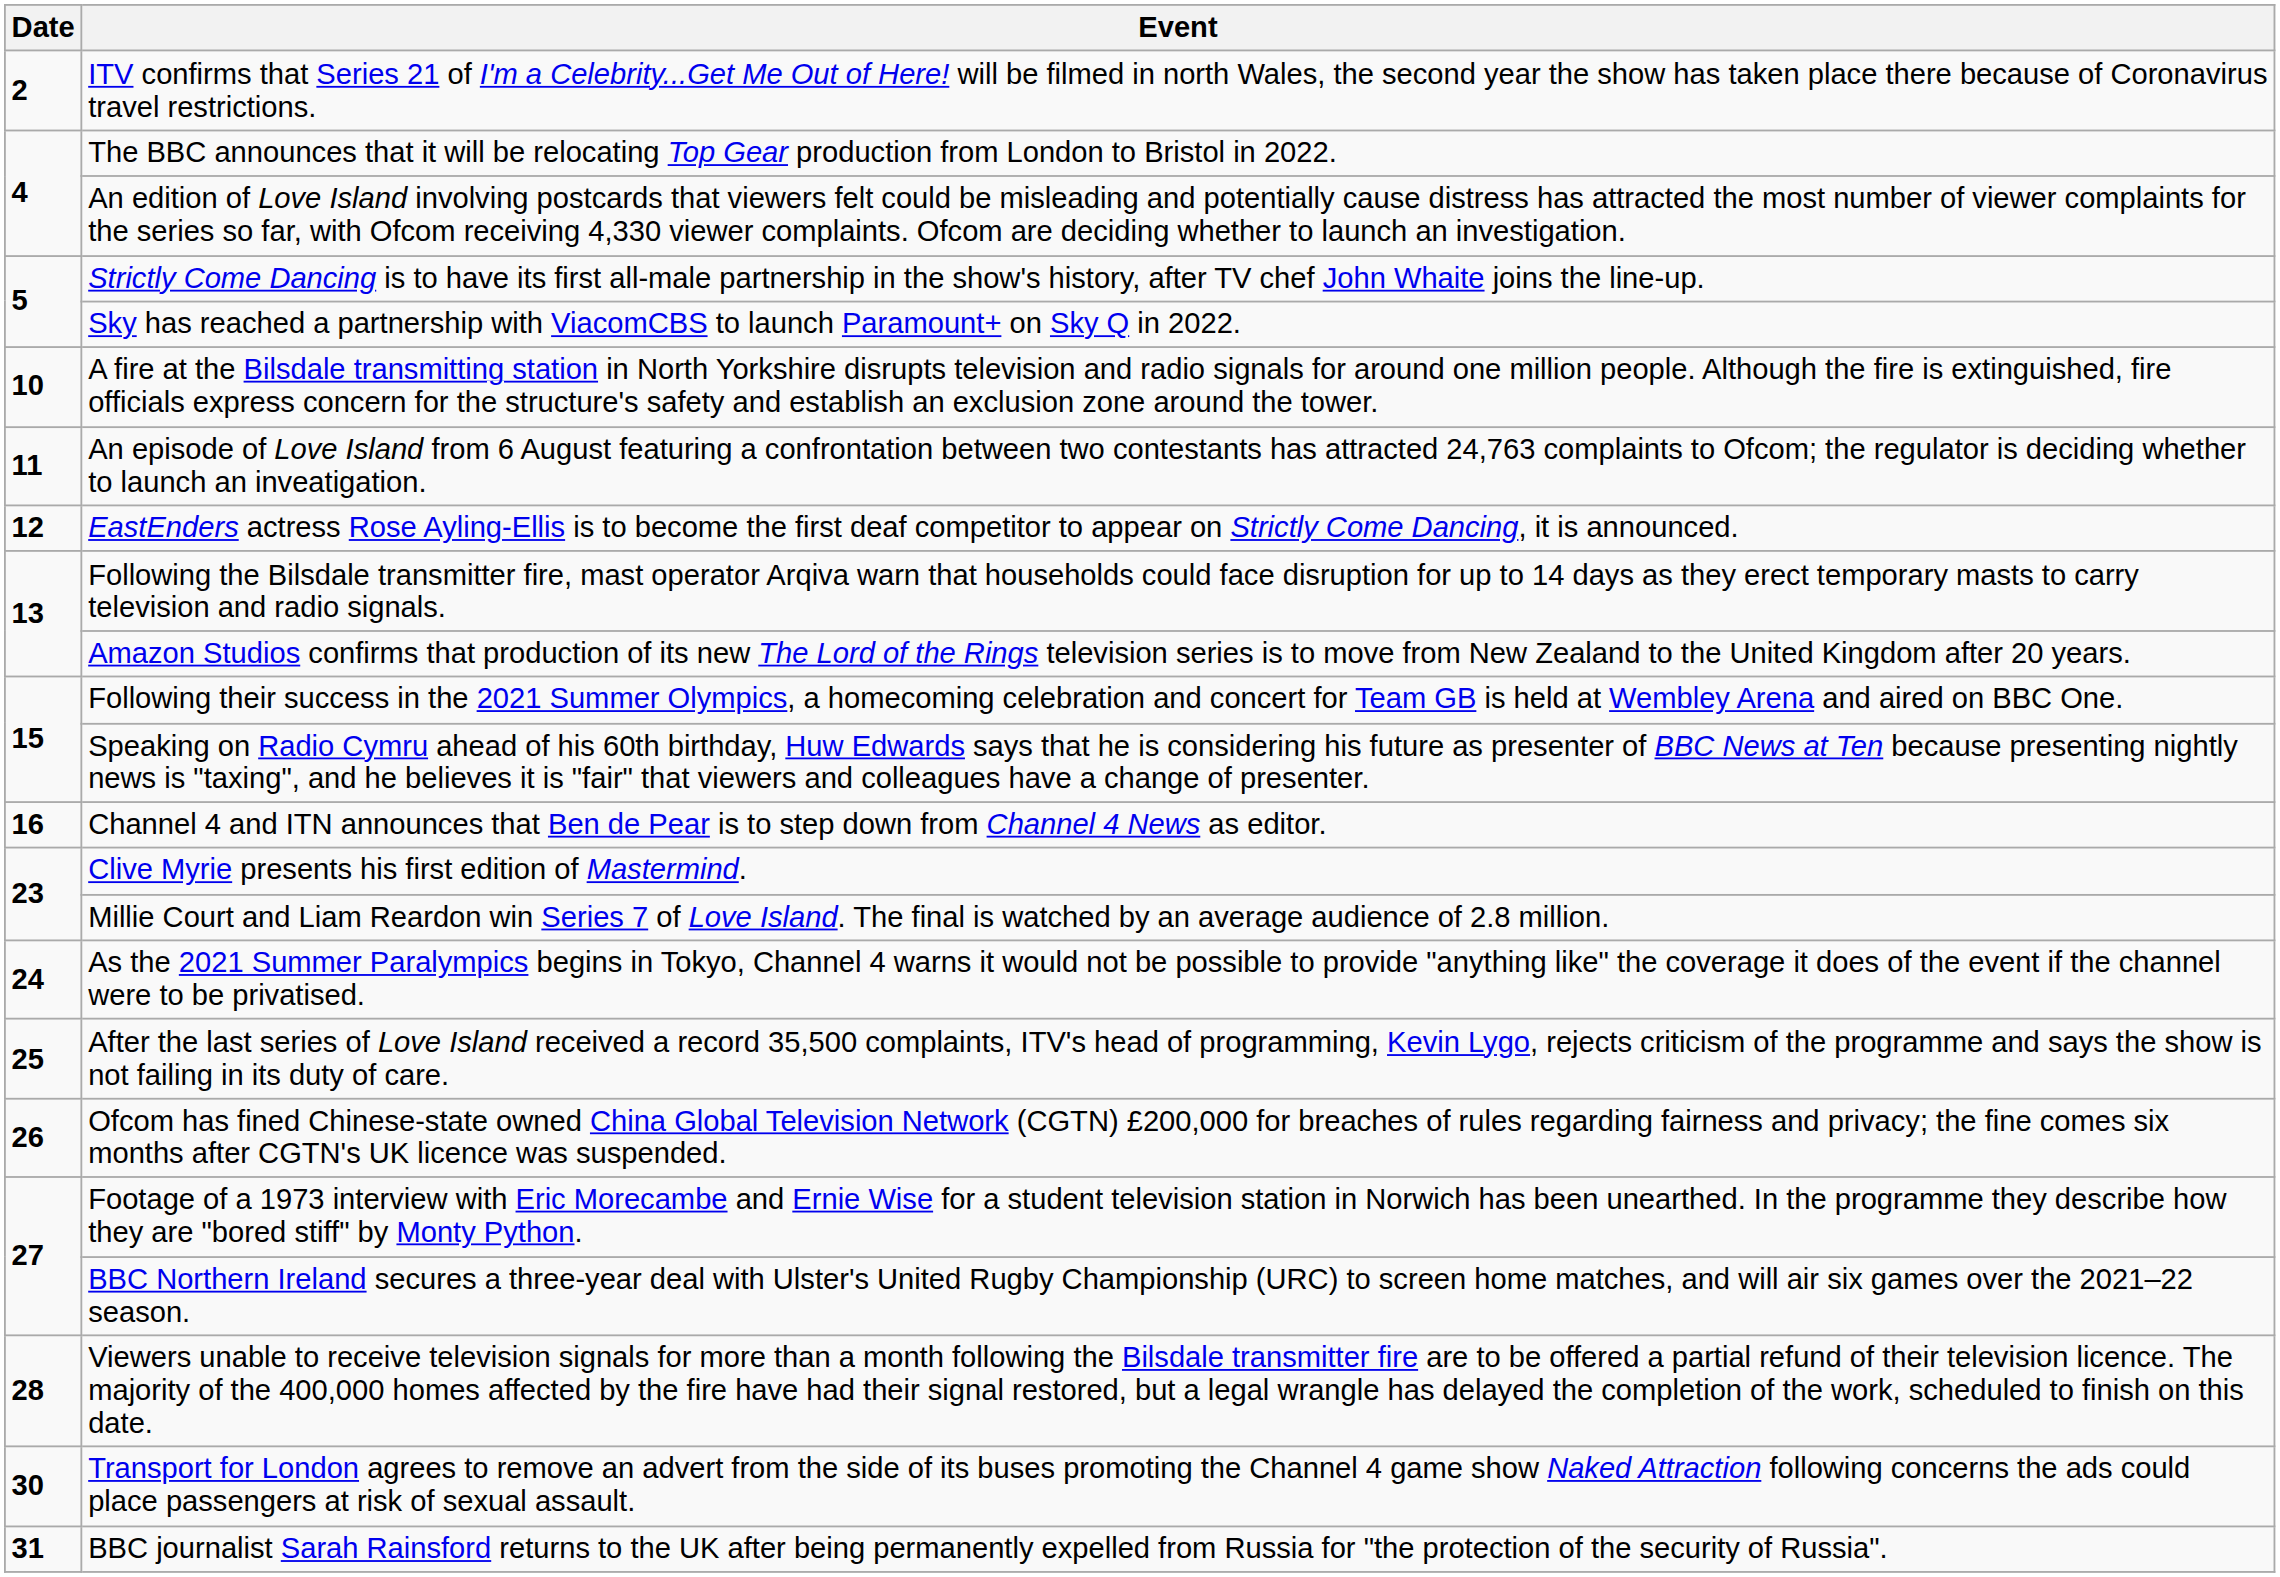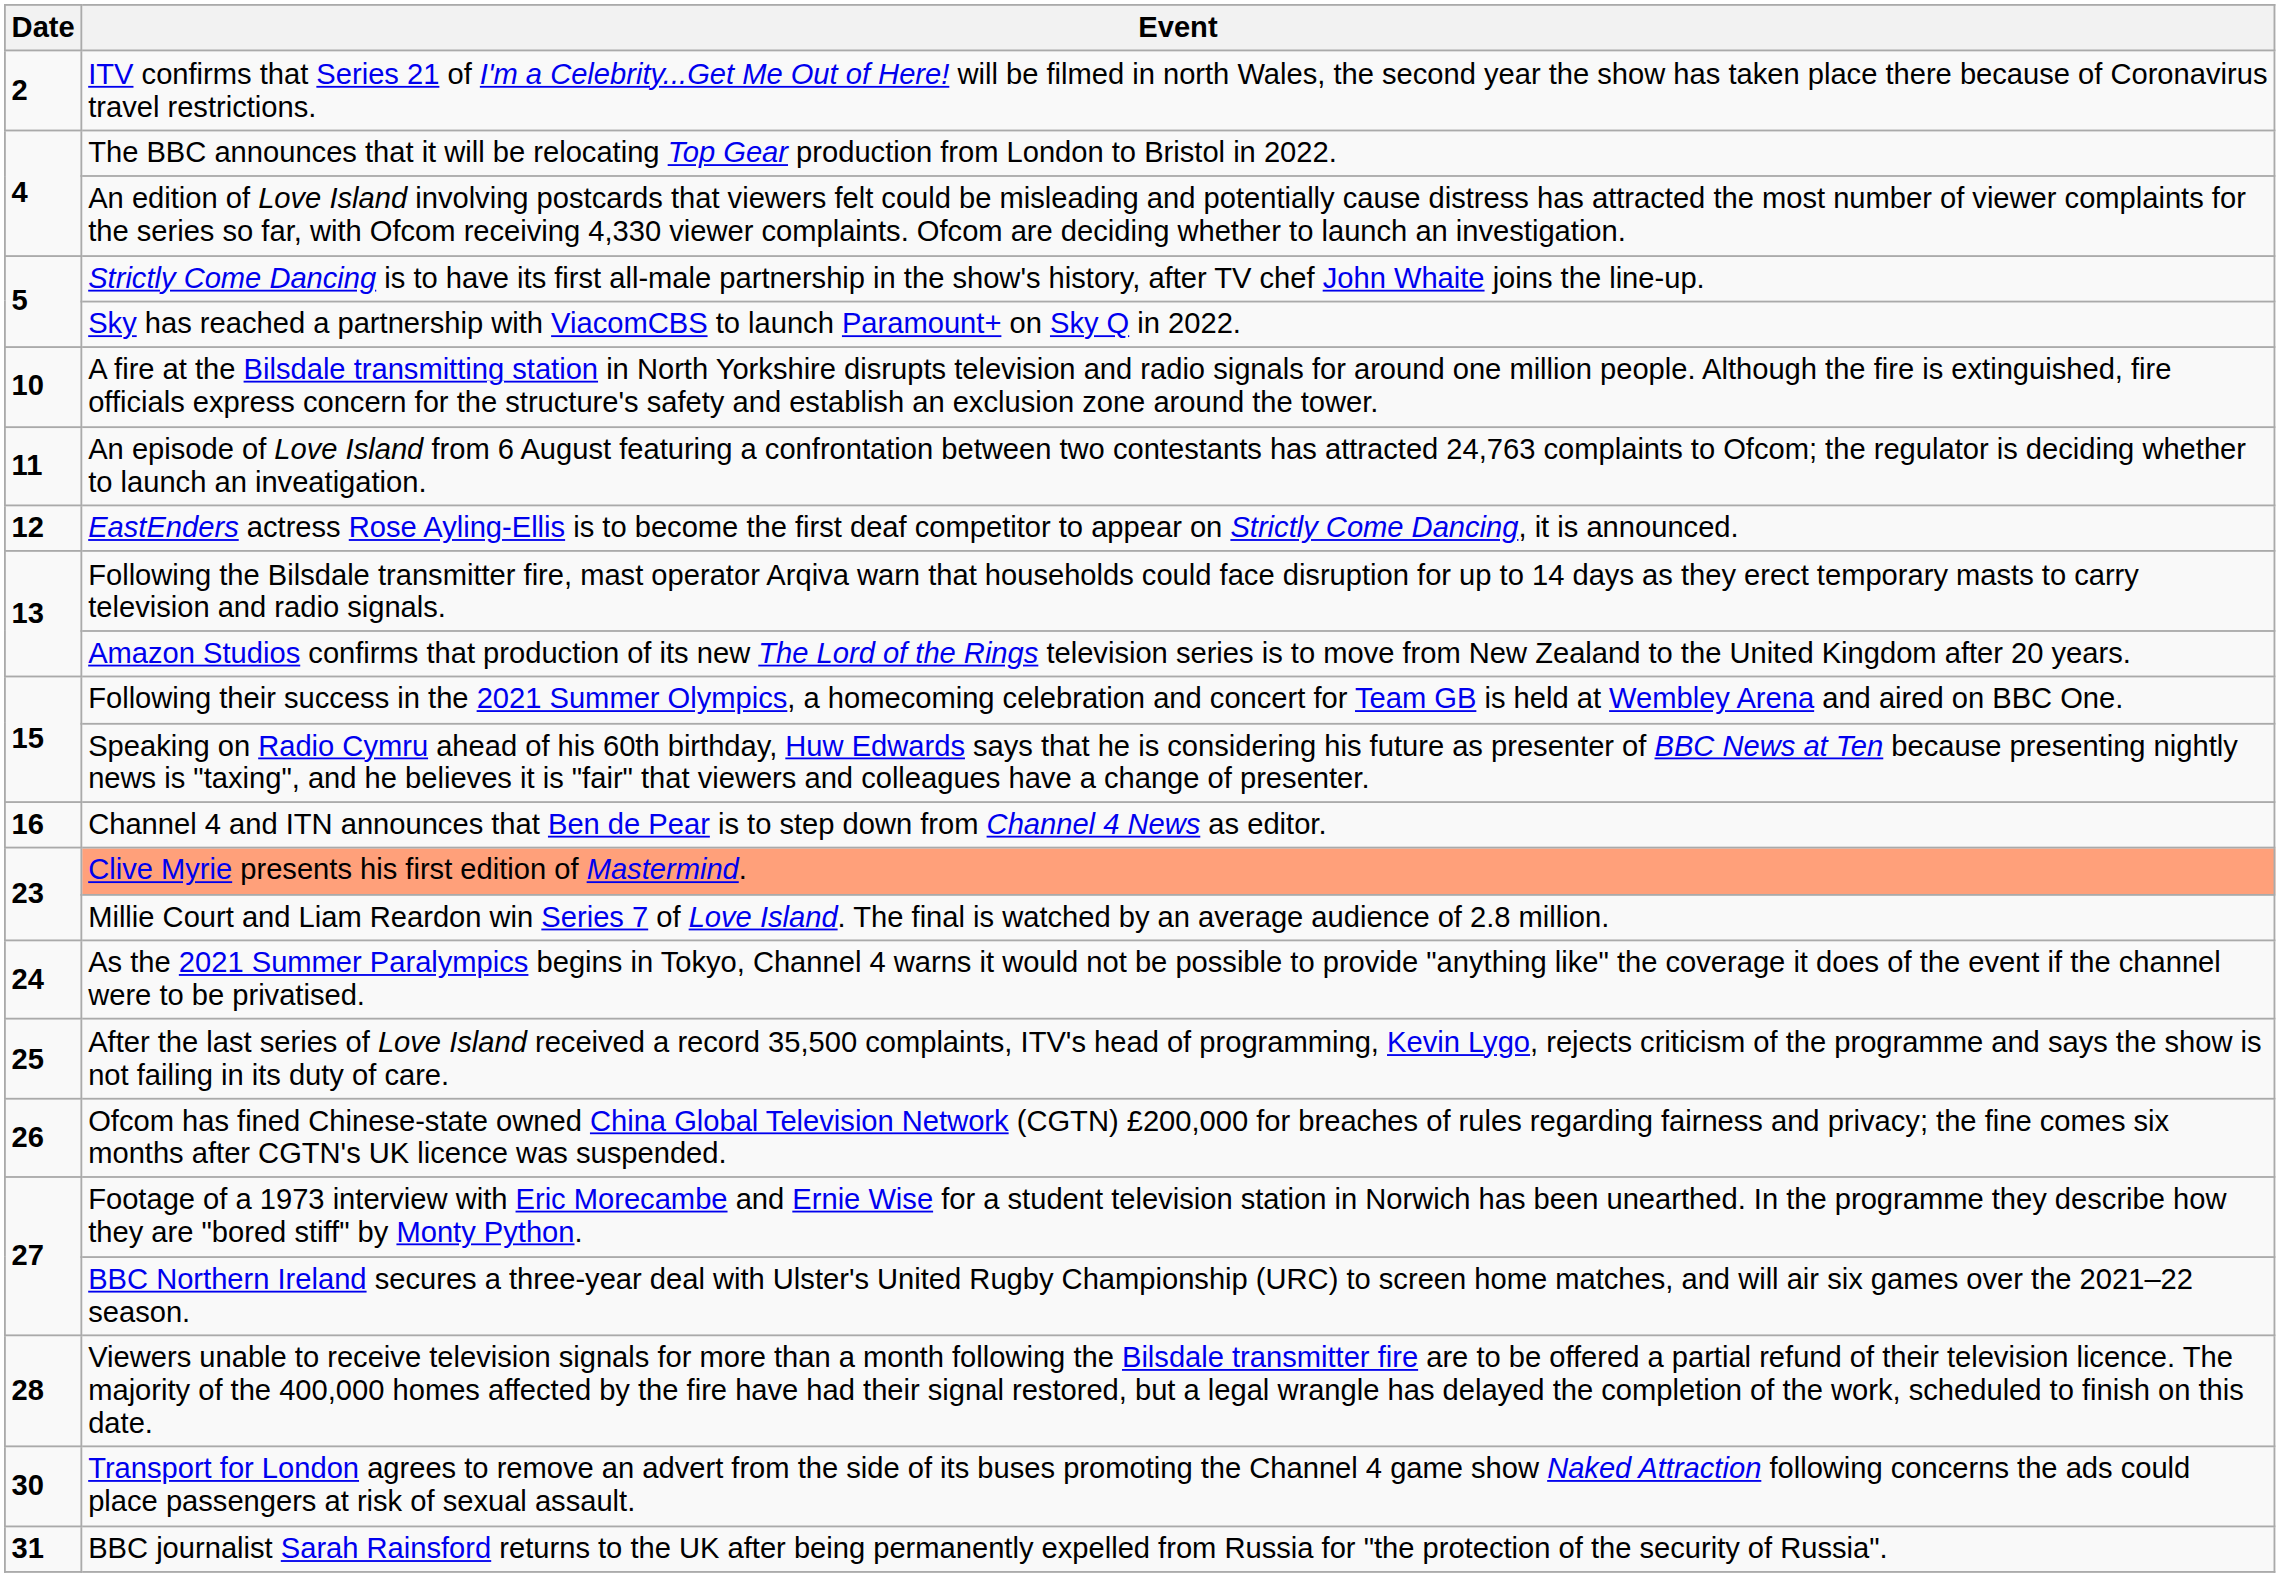(418, 870) no background -> (418, 870) lightsalmon background
